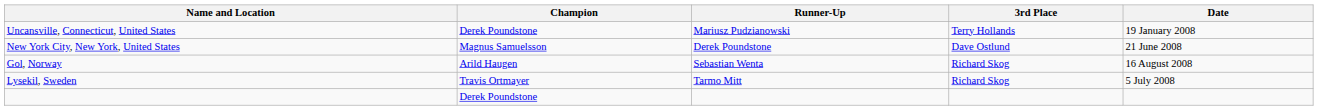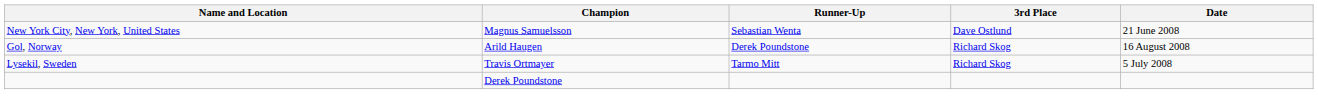- row: (91, 30)
(732, 46) Derek Poundstone -> (766, 30) Sebastian Wenta
(728, 63) Sebastian Wenta -> (770, 46) Derek Poundstone
